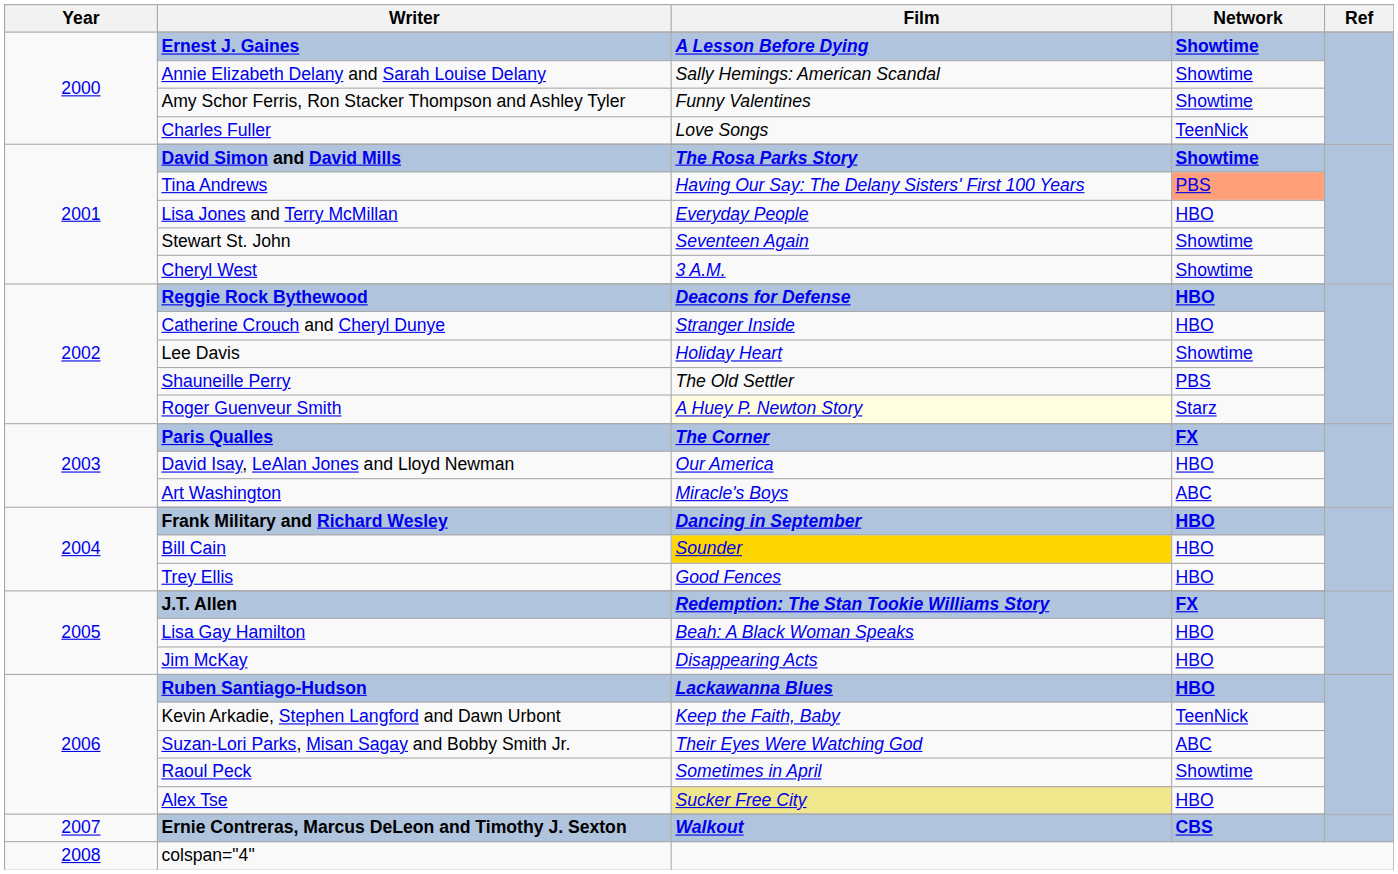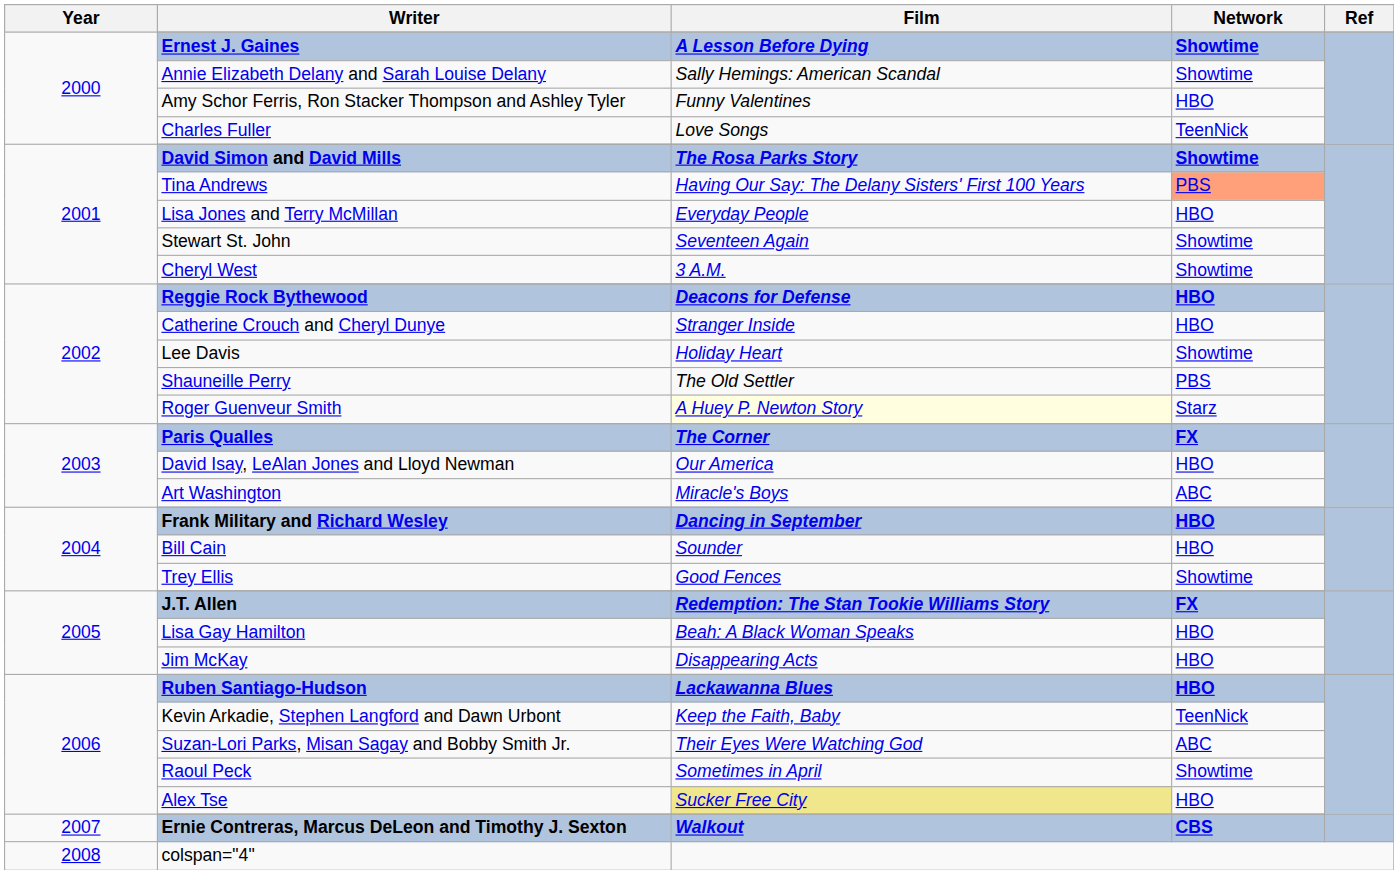(1214, 102) Showtime -> (1195, 102) HBO
(709, 548) gold background -> (709, 548) no background
(1195, 576) HBO -> (1214, 576) Showtime
